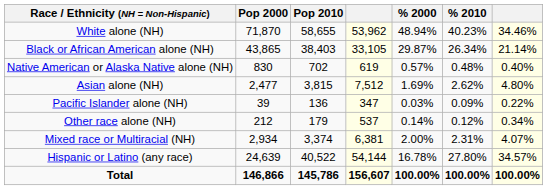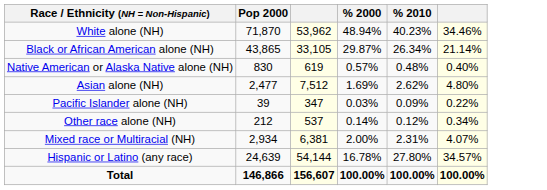- column: (318, 13)
